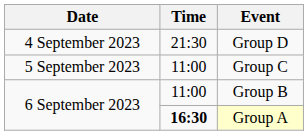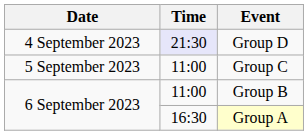(189, 42) no background -> (189, 42) lavender background
(189, 117) bold -> (189, 117) normal
